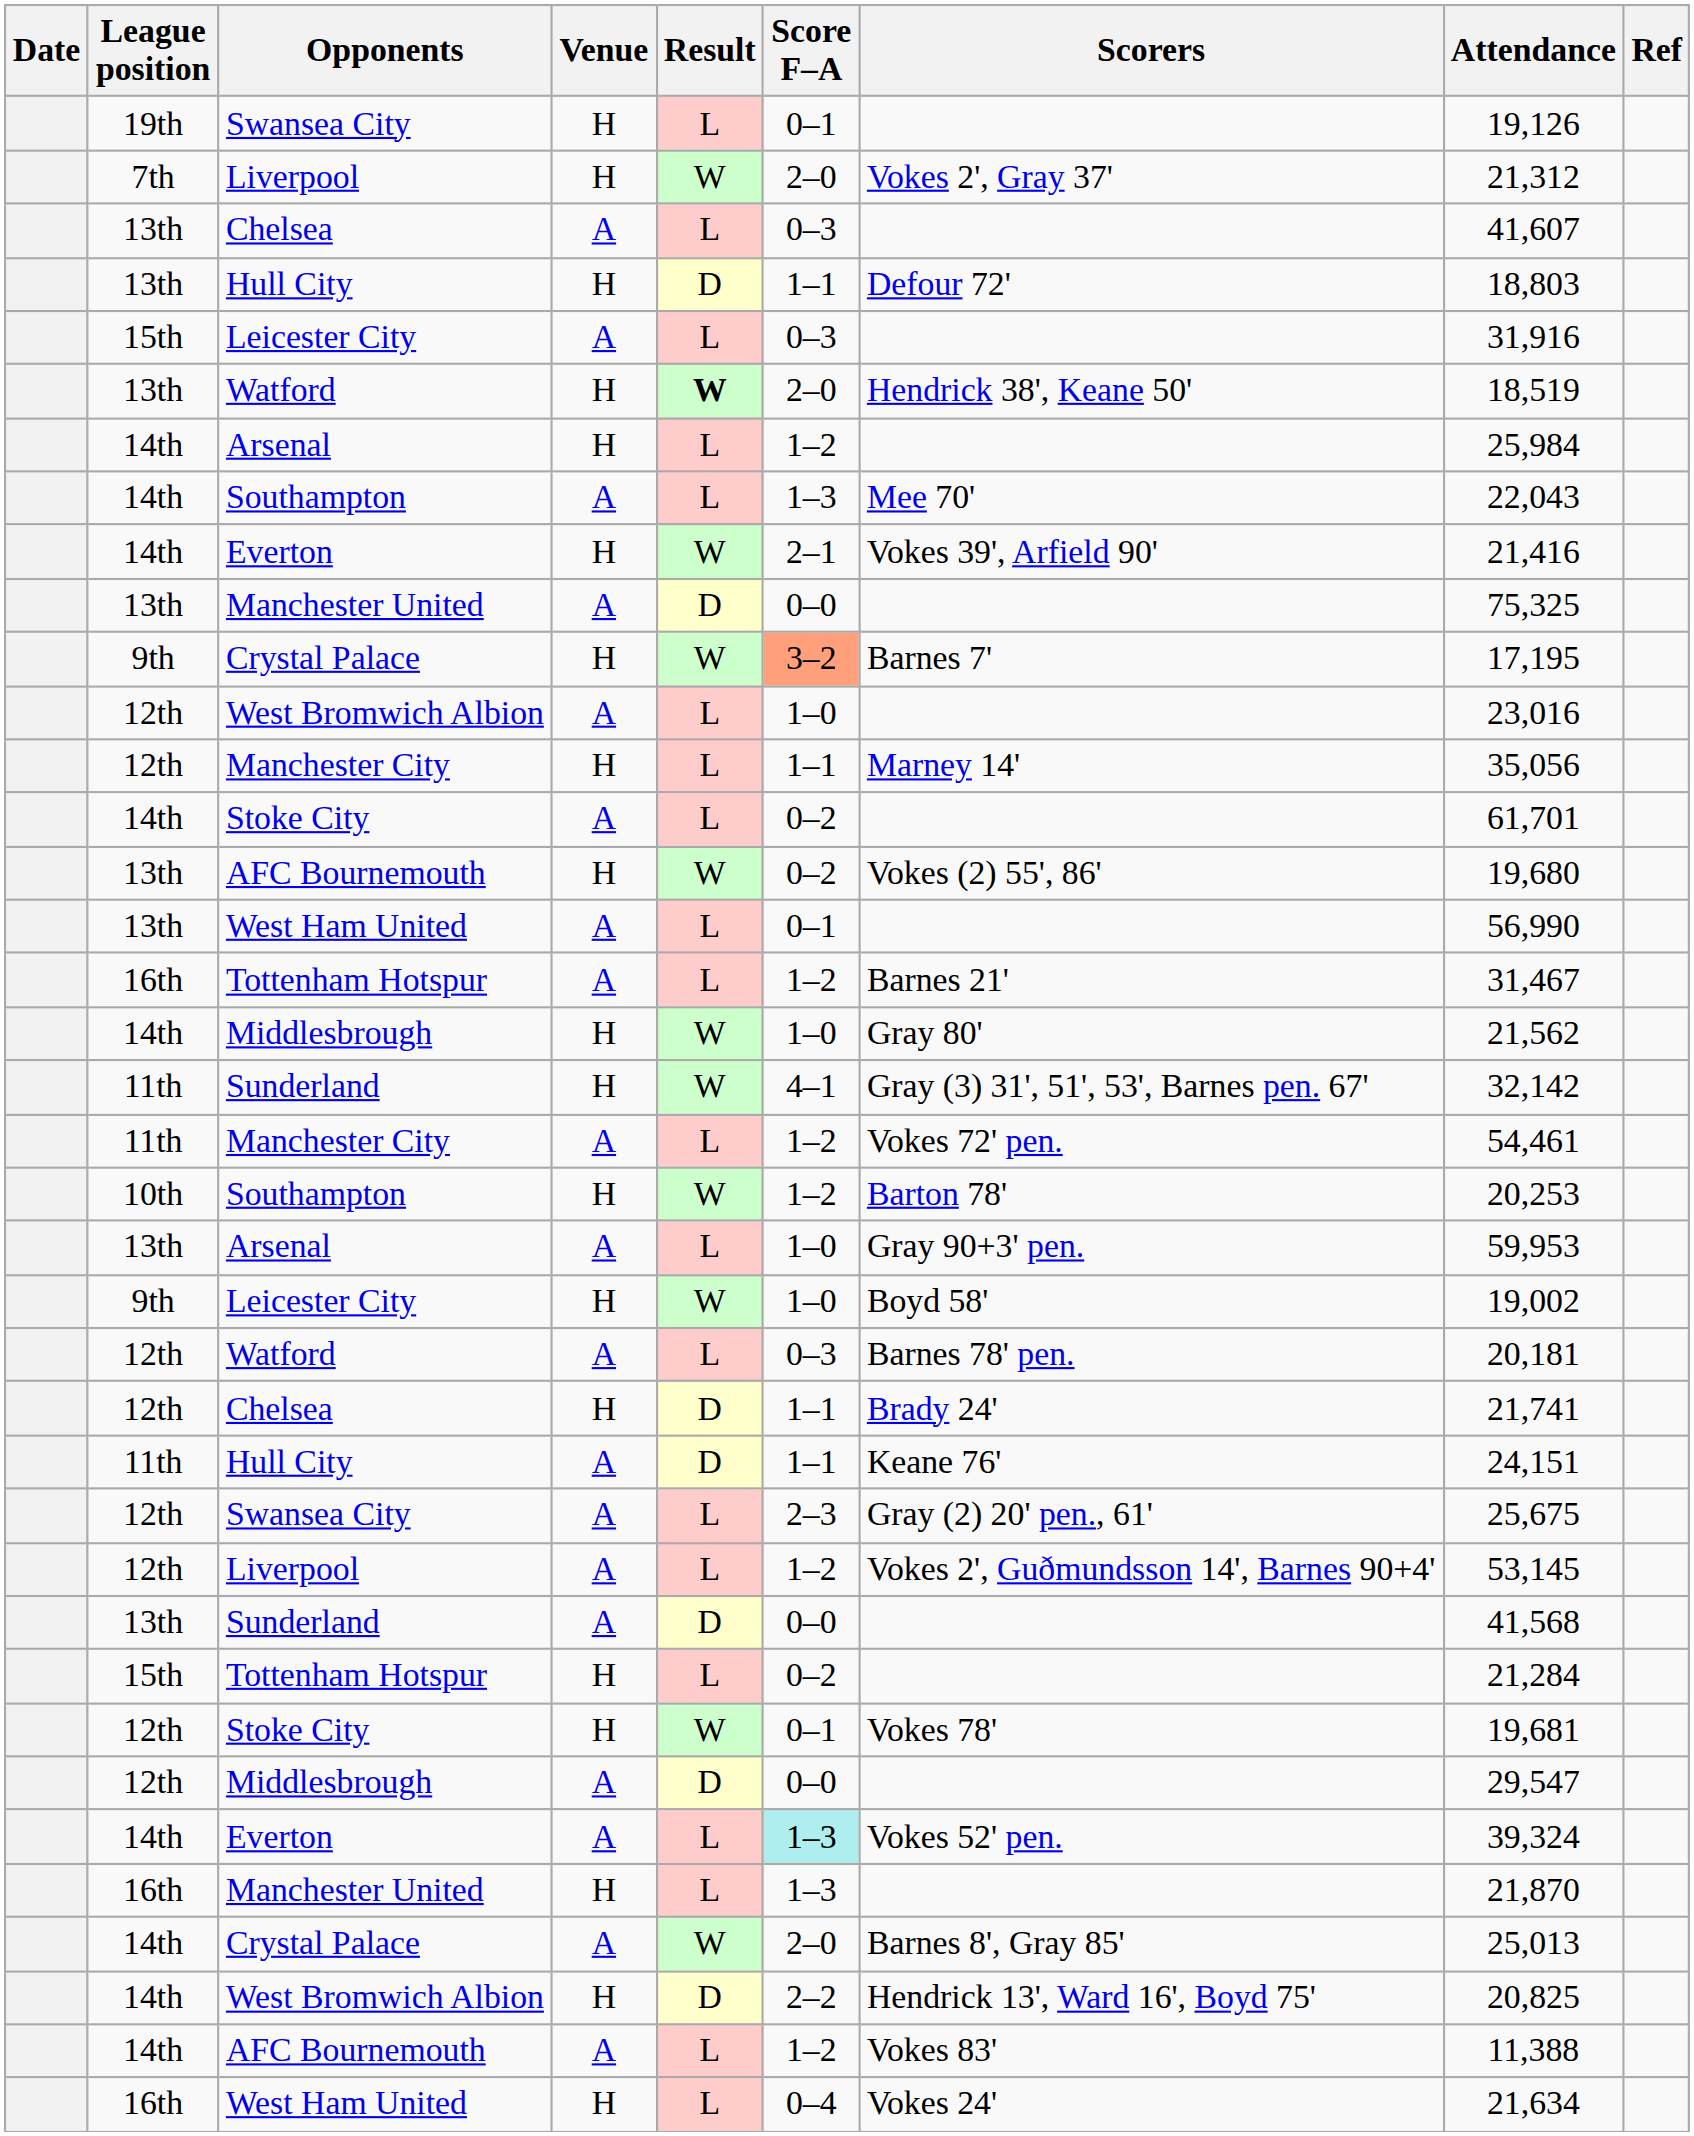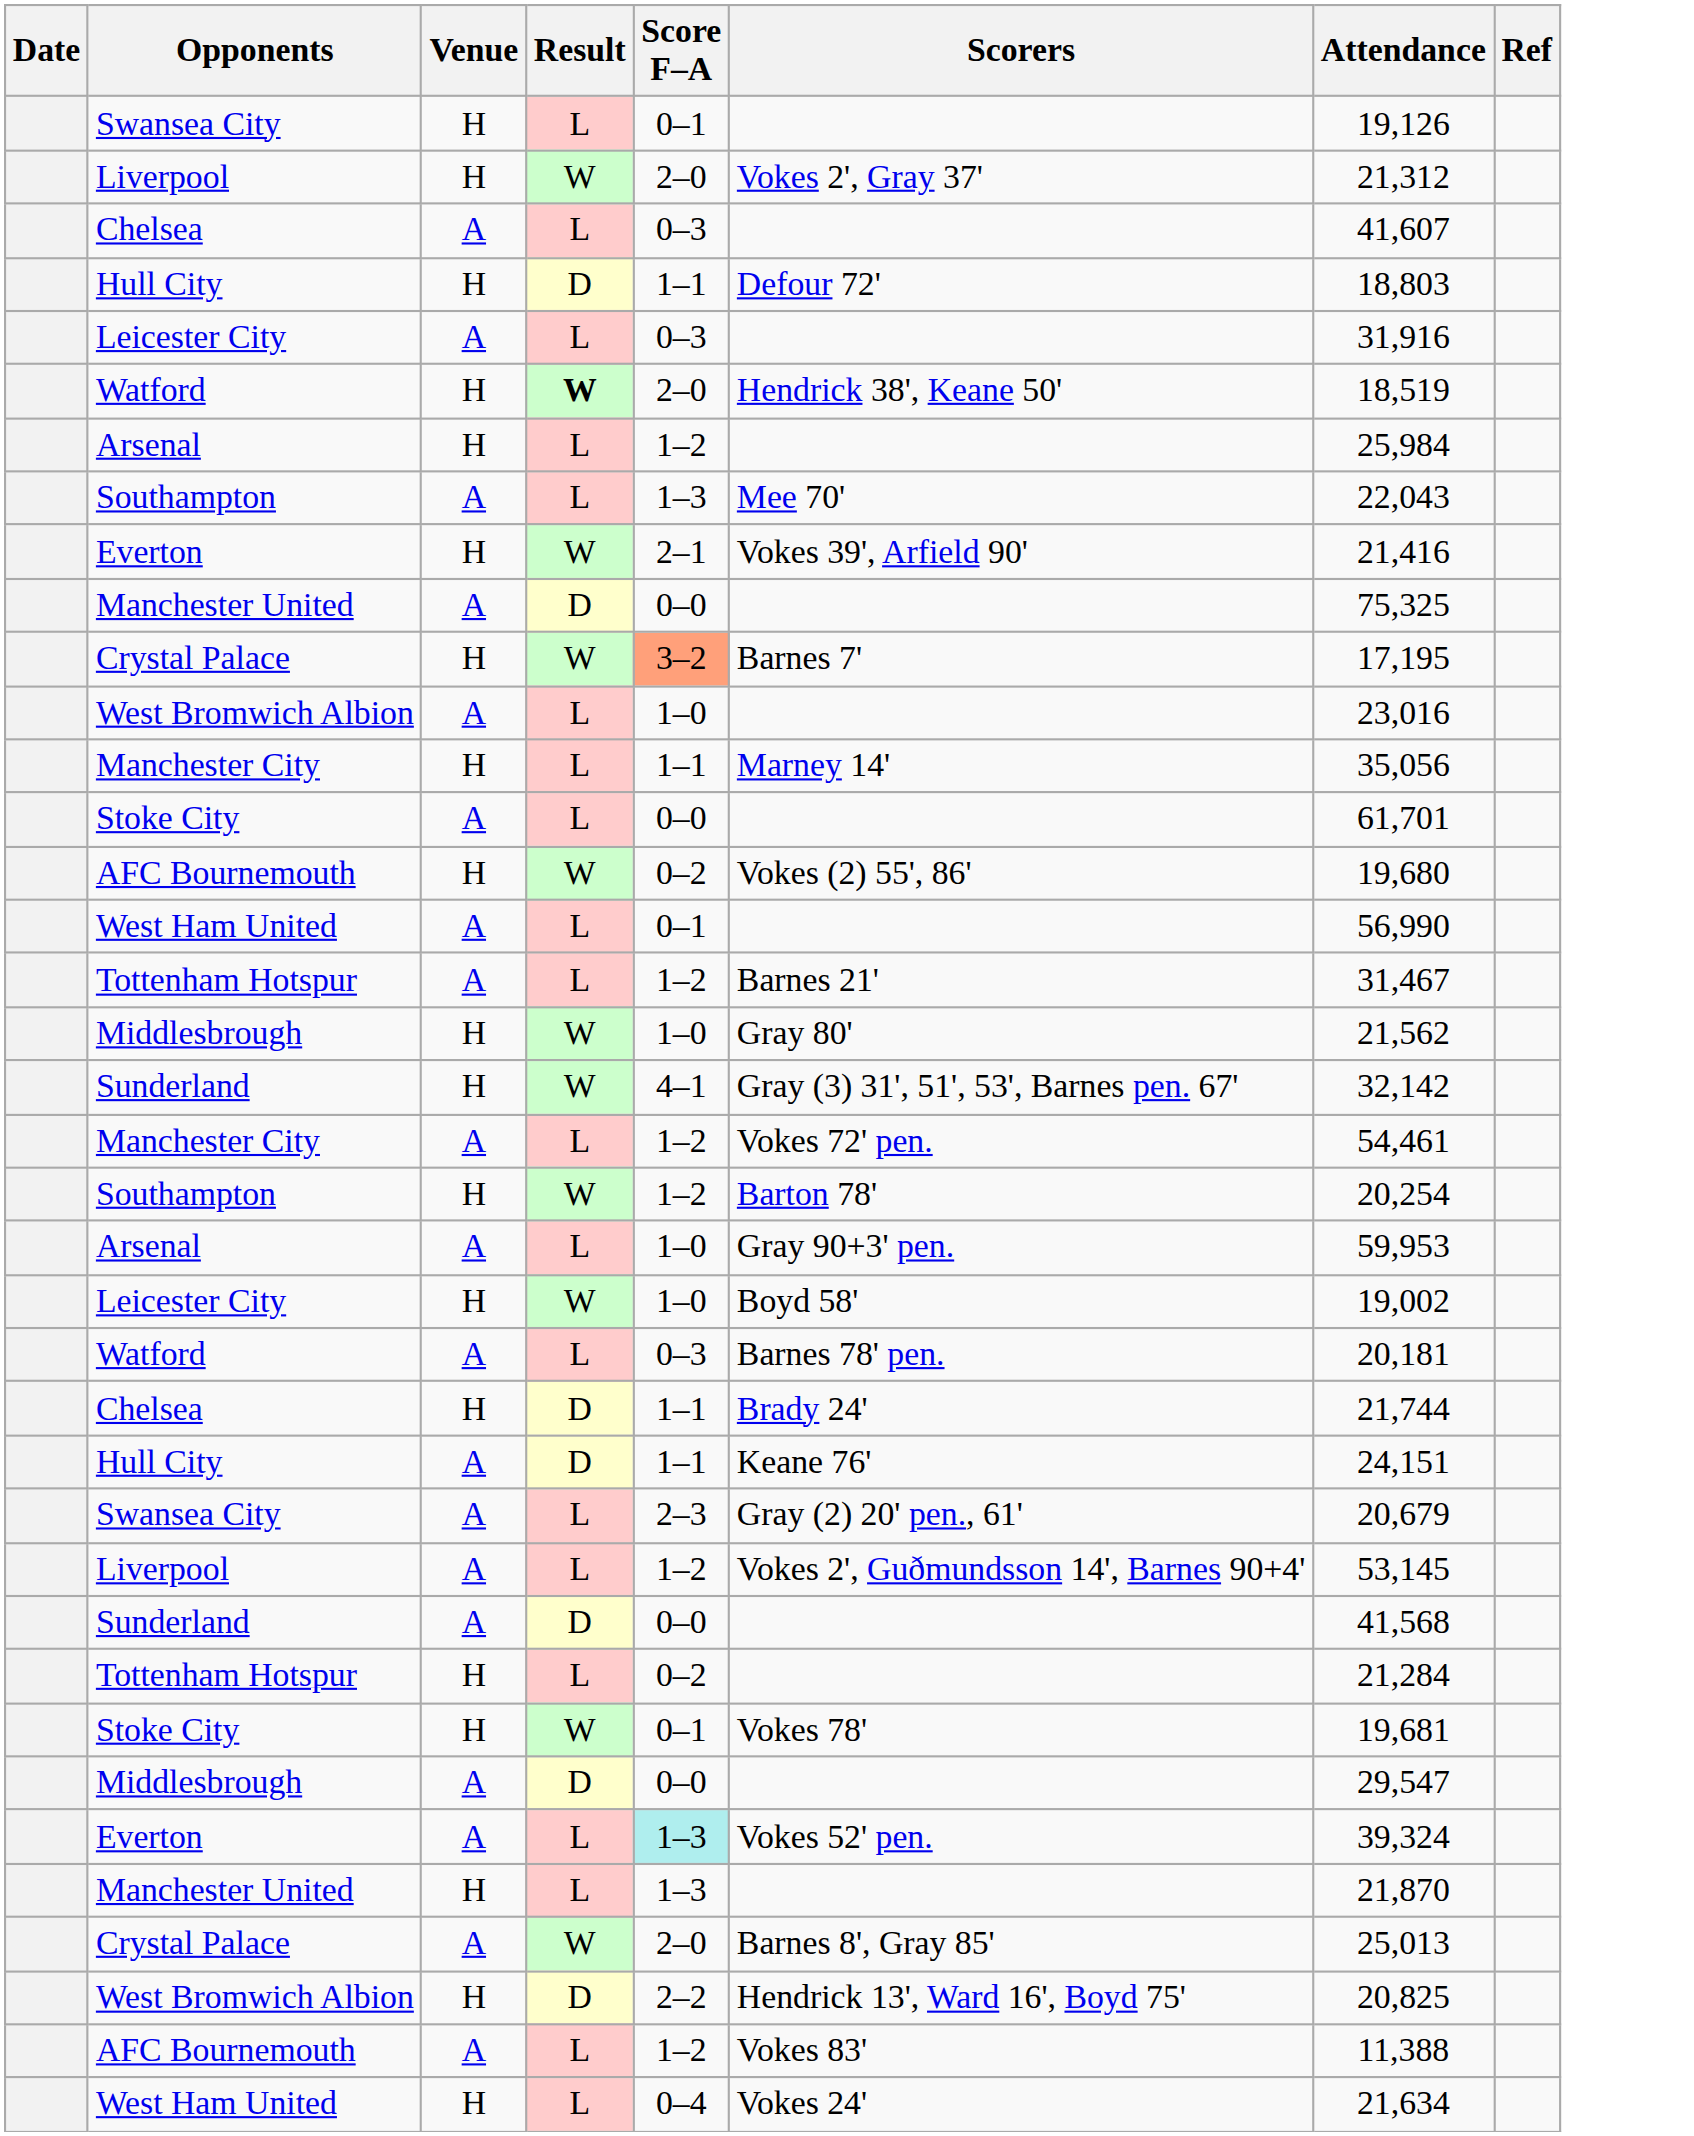- column: (153, 50)
(811, 818) 0–2 -> (681, 818) 0–0
(1533, 1193) 20,253 -> (1403, 1193) 20,254
(1533, 1407) 21,741 -> (1403, 1407) 21,744
(1533, 1514) 25,675 -> (1403, 1514) 20,679
